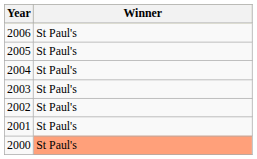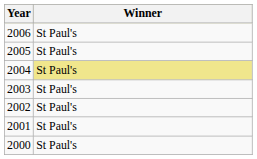(57, 70) no background -> (57, 70) khaki background
(57, 145) lightsalmon background -> (57, 145) no background
